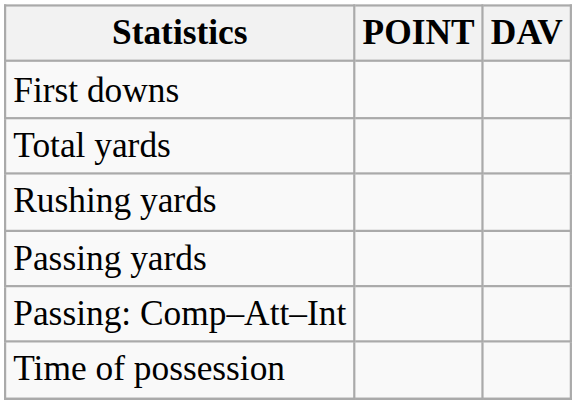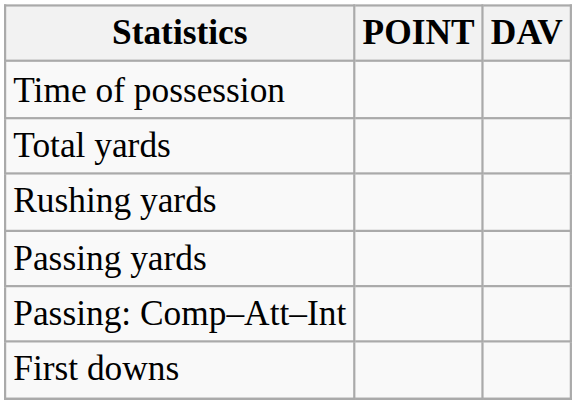rows swapped: (96, 88) <-> (149, 369)
